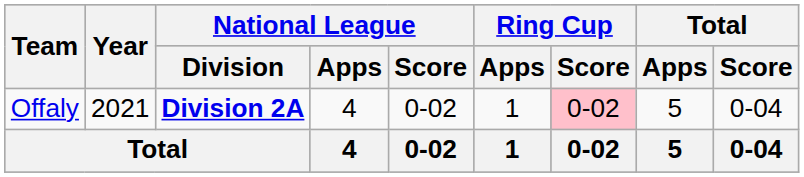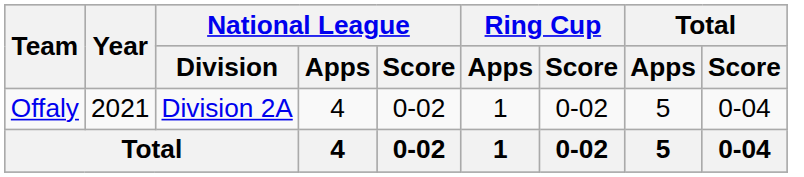(233, 108) bold -> (227, 108) normal
(593, 108) pink background -> (582, 108) no background
